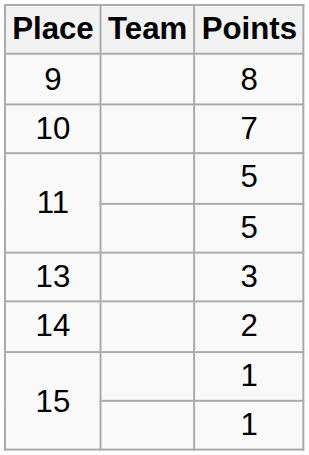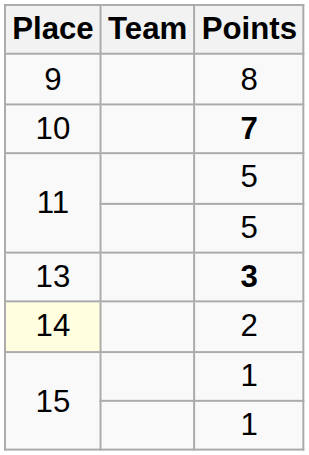(249, 128) normal -> (249, 128) bold
(249, 276) normal -> (249, 276) bold
(53, 326) no background -> (53, 326) lightyellow background
